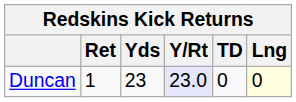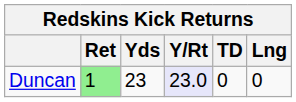(90, 81) no background -> (90, 81) lightgreen background
(257, 81) lightyellow background -> (257, 81) no background
